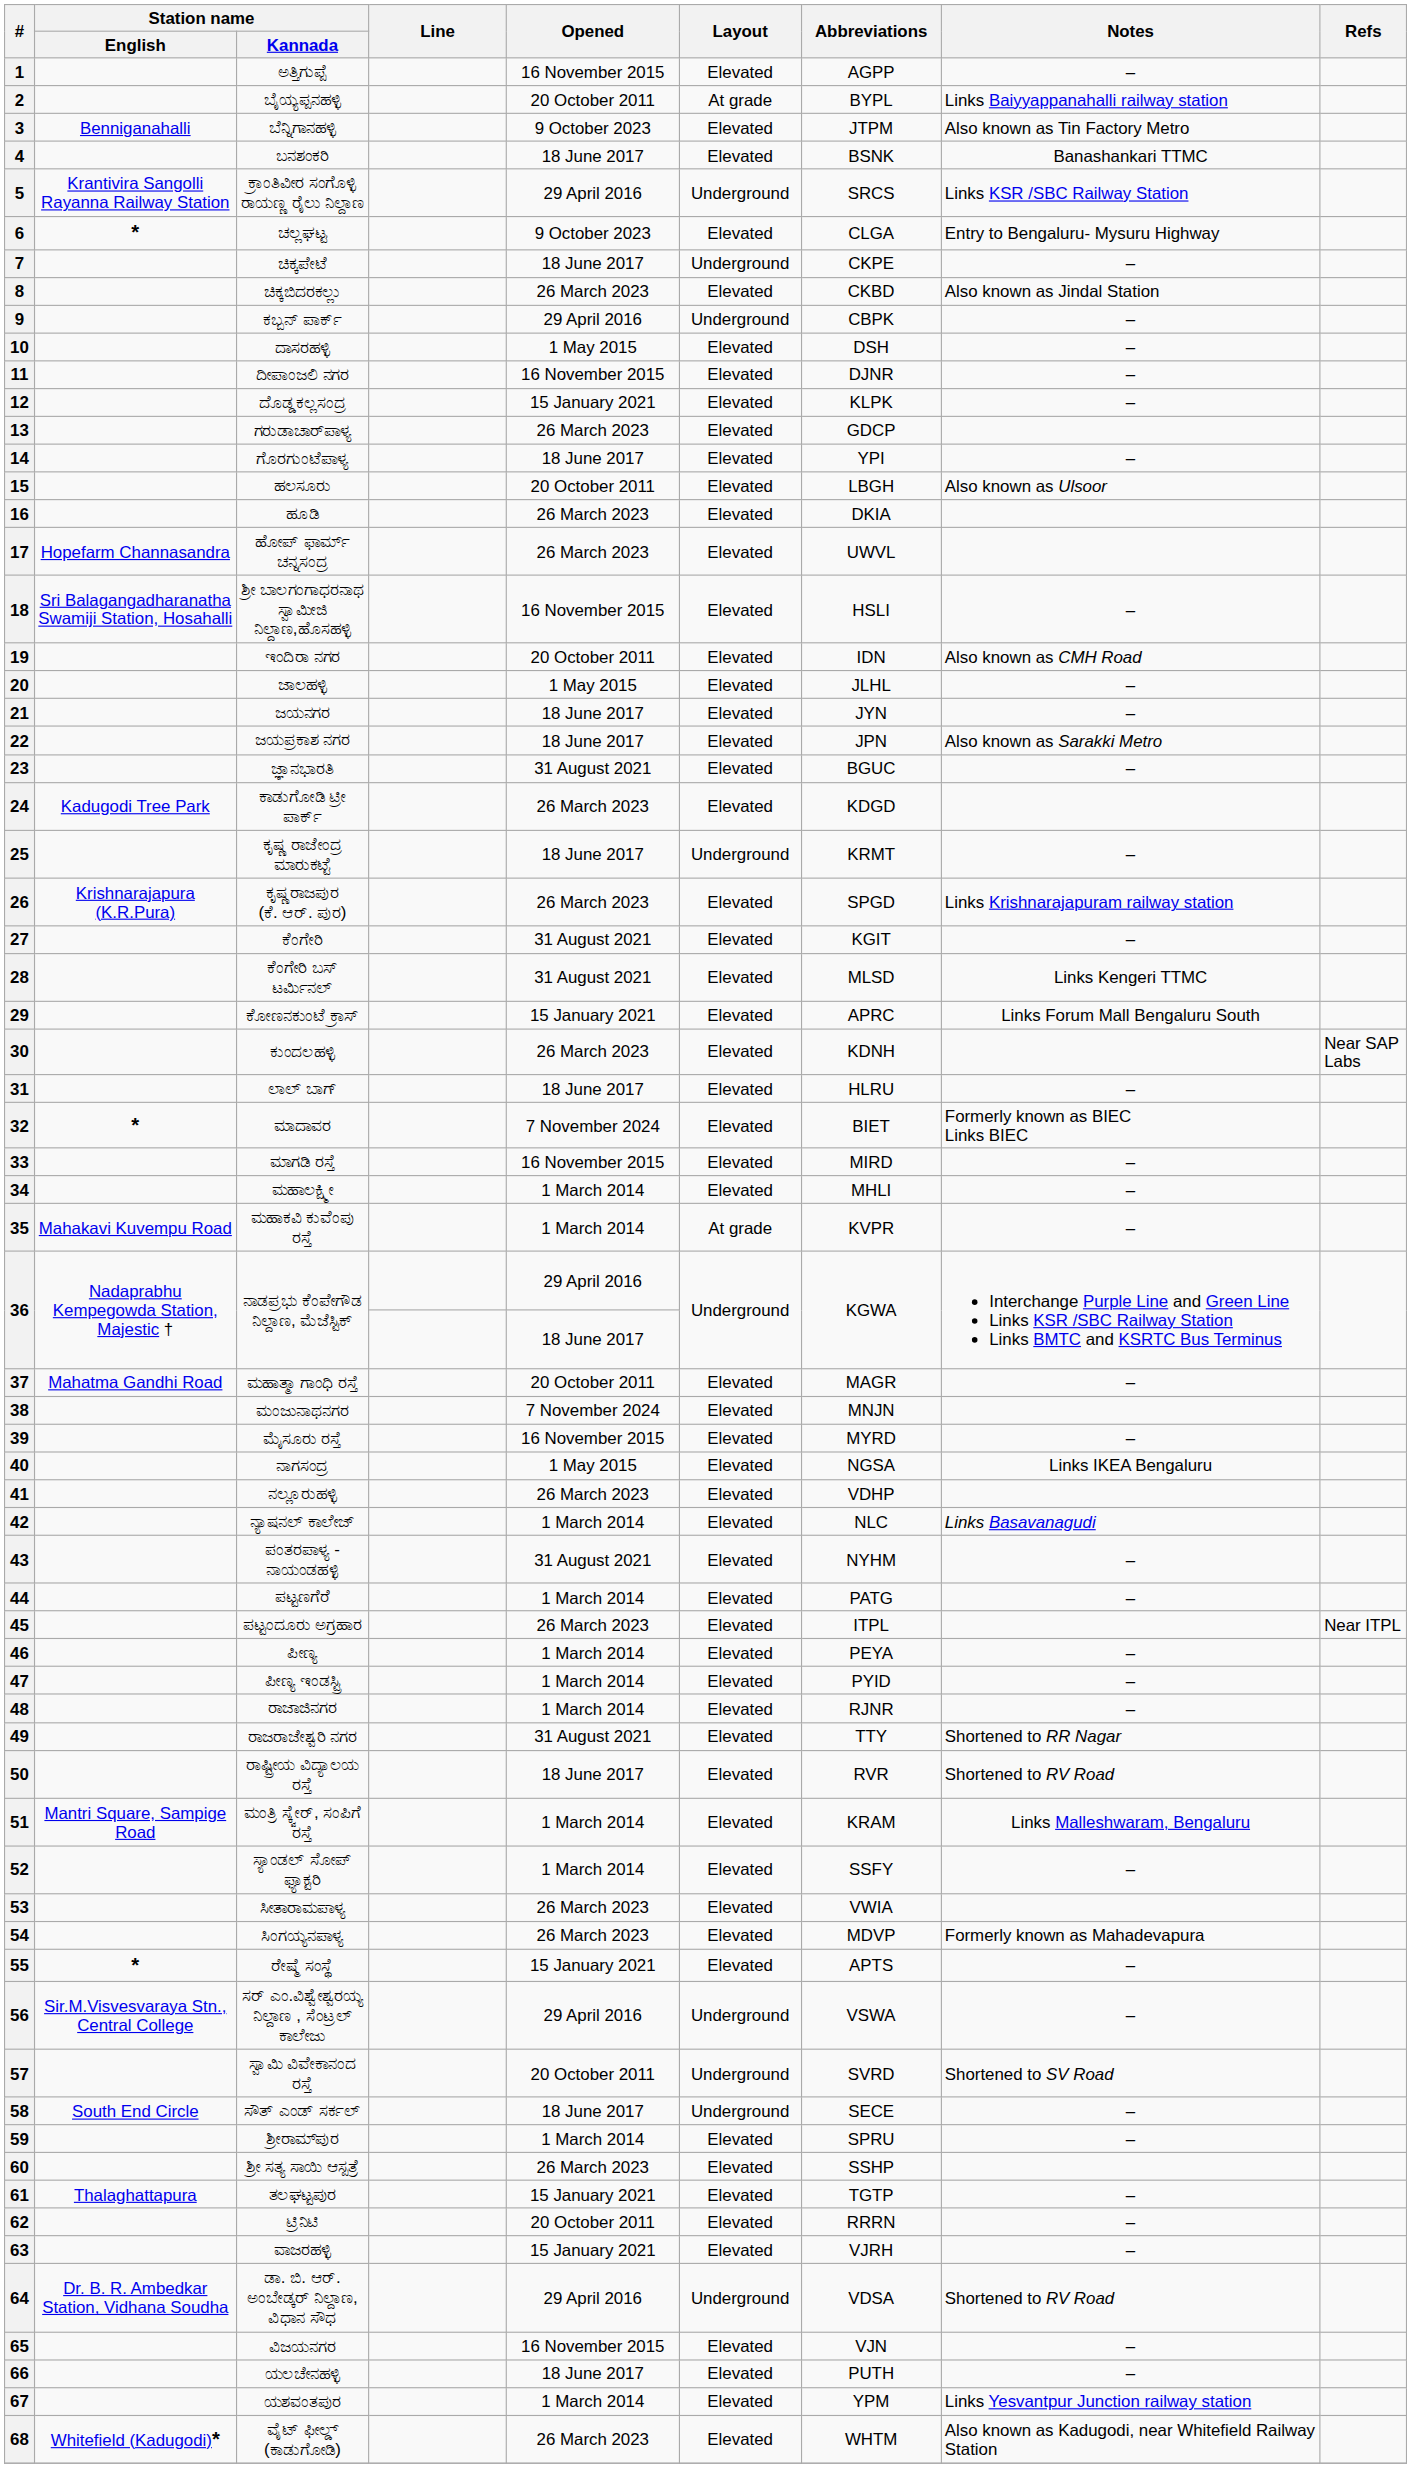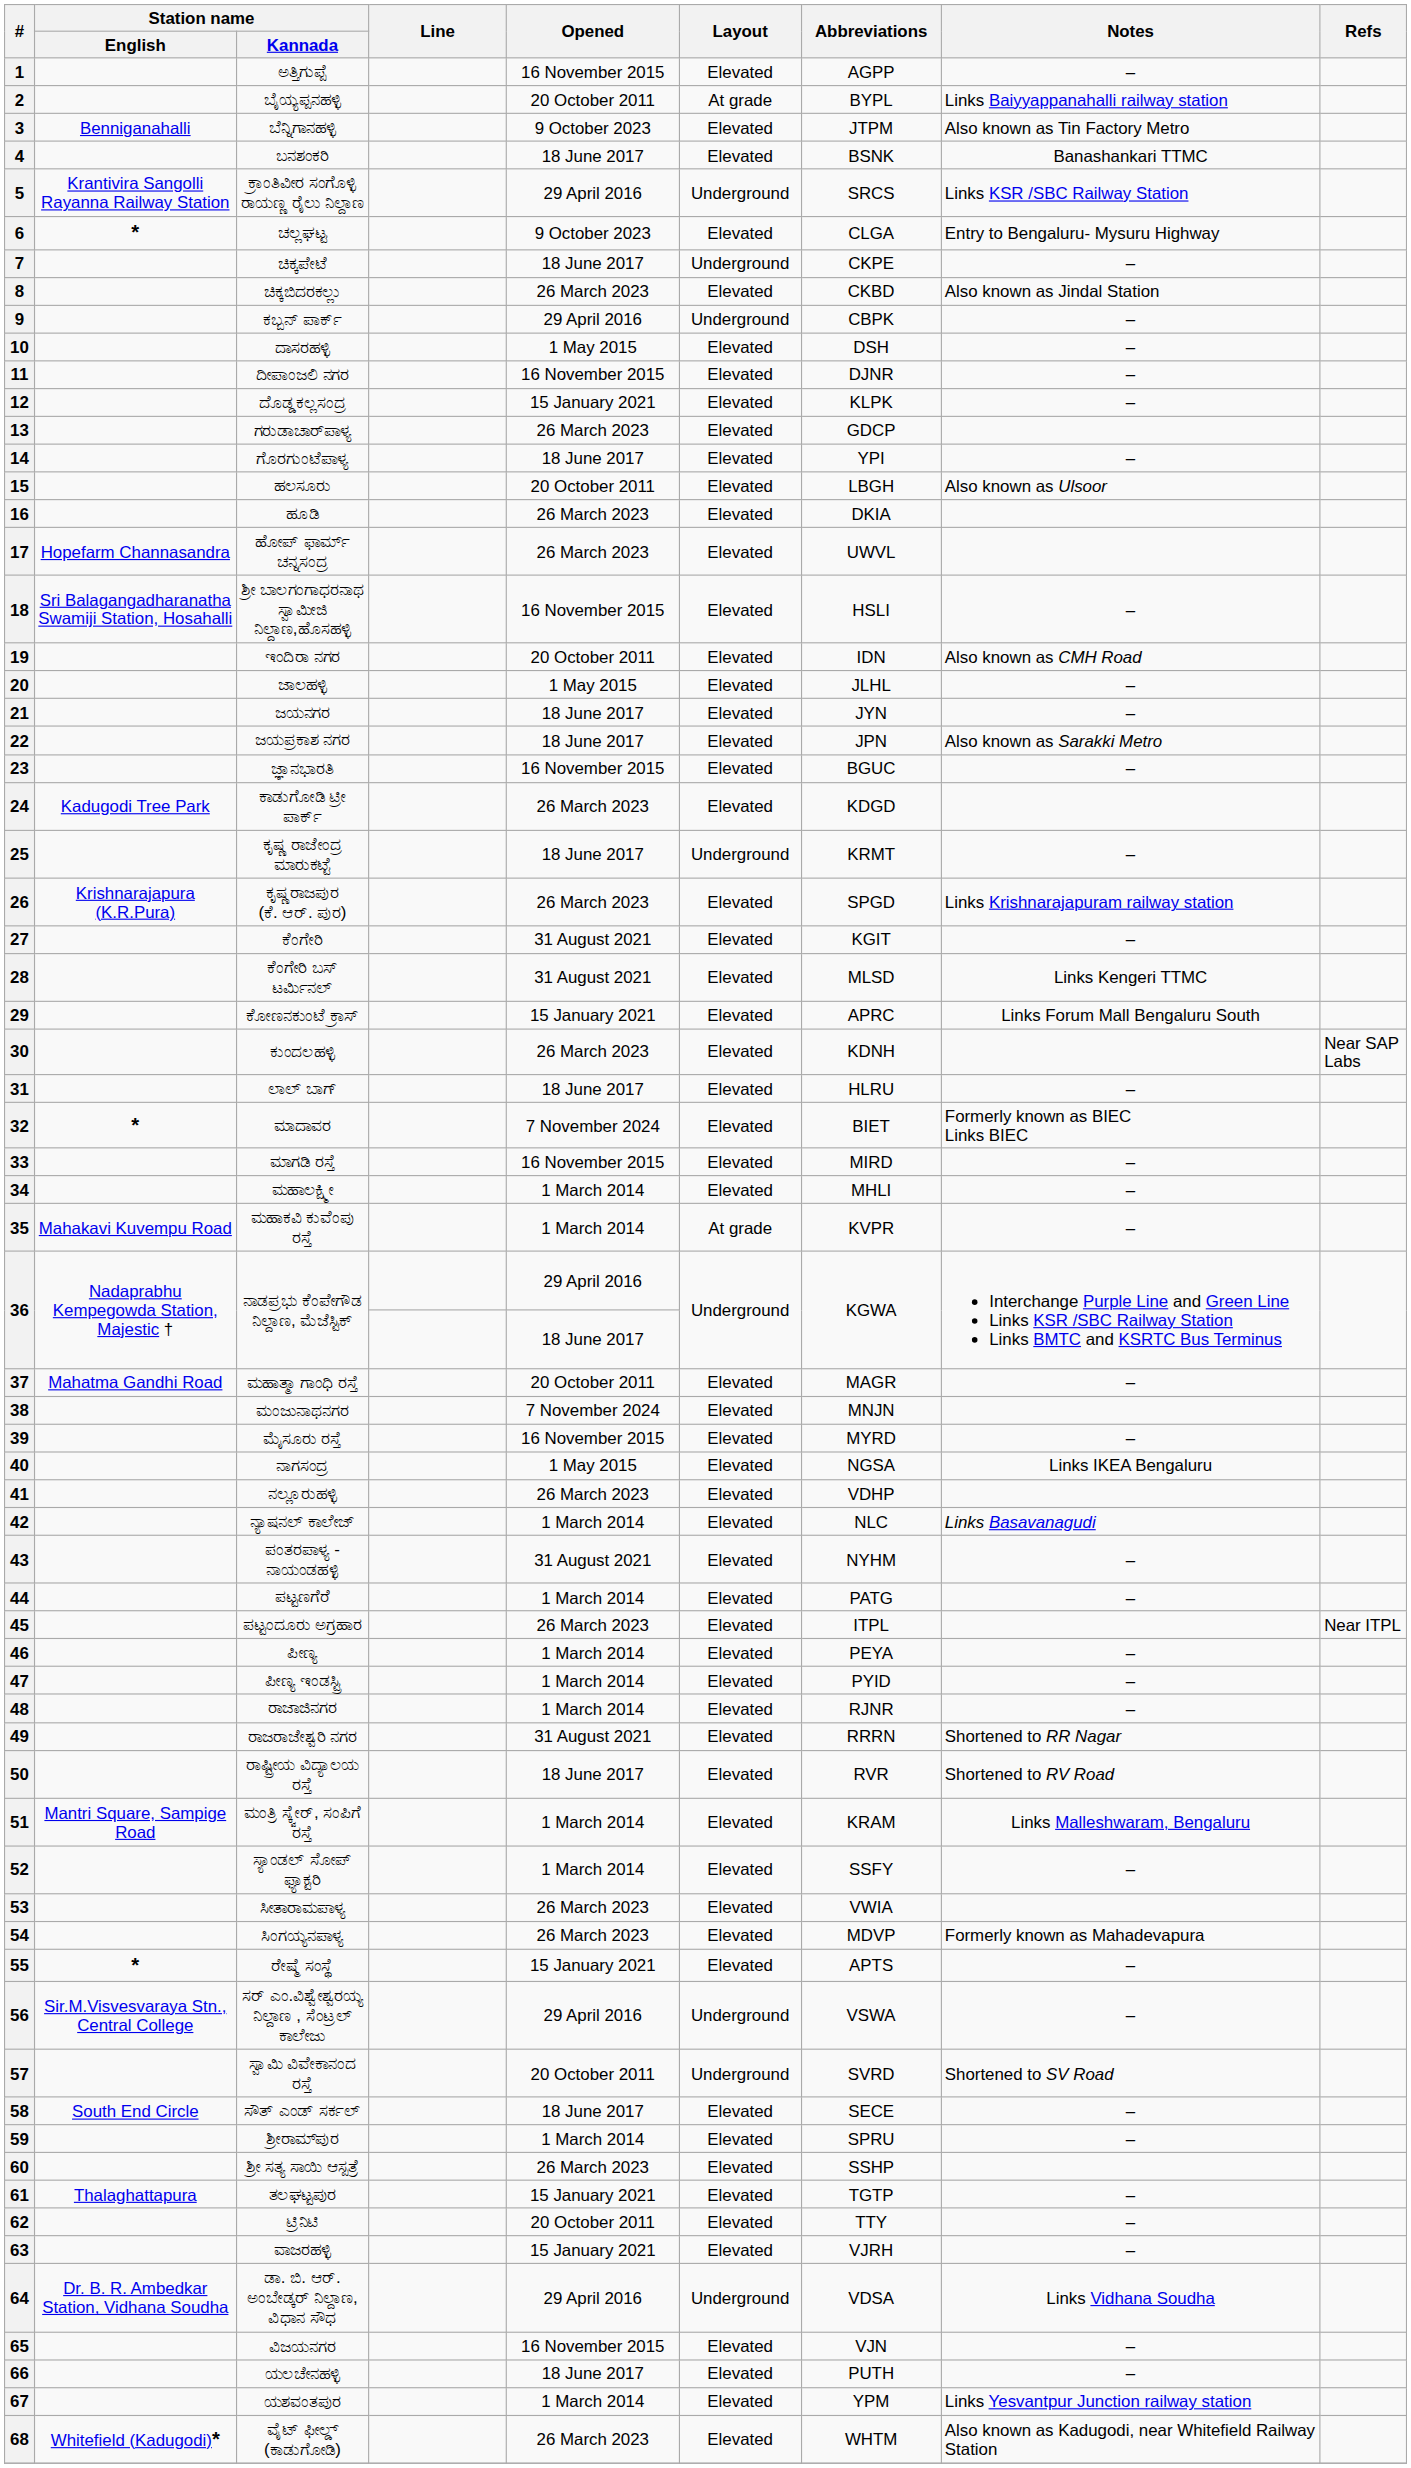(593, 768) 31 August 2021 -> (593, 768) 16 November 2015
(871, 1736) TTY -> (871, 1736) RRRN
(740, 2111) Underground -> (740, 2111) Elevated
(871, 2222) RRRN -> (871, 2222) TTY
(1030, 2298) Shortened to RV Road -> (1131, 2298) Links Vidhana Soudha
